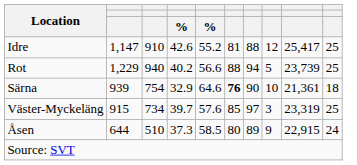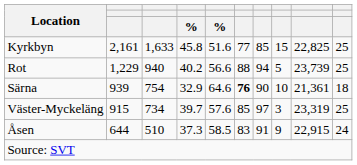- row: (18, 47)
+ row: (30, 47)
(234, 129) 80 -> (244, 129) 83
(253, 129) 89 -> (263, 129) 91
